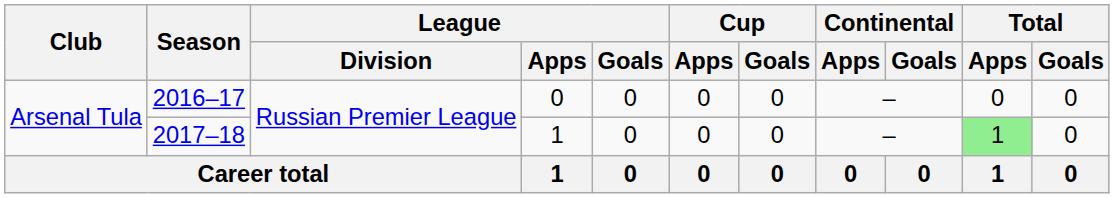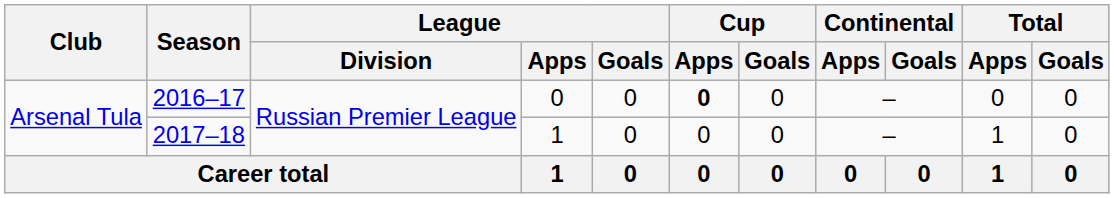(704, 98) normal -> (704, 98) bold
(998, 135) lightgreen background -> (998, 135) no background
